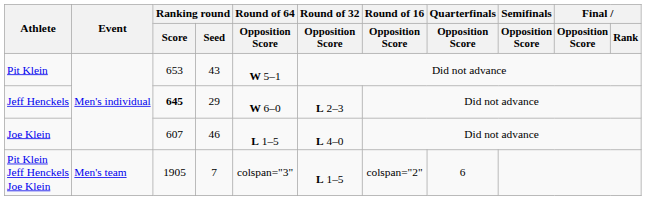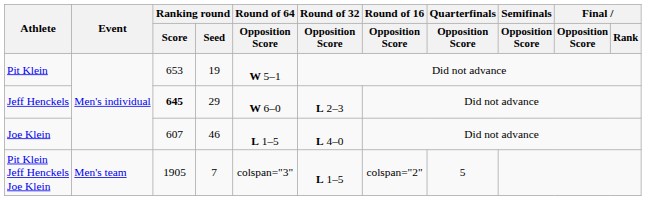(214, 70) 43 -> (214, 70) 19
(463, 173) 6 -> (463, 173) 5
